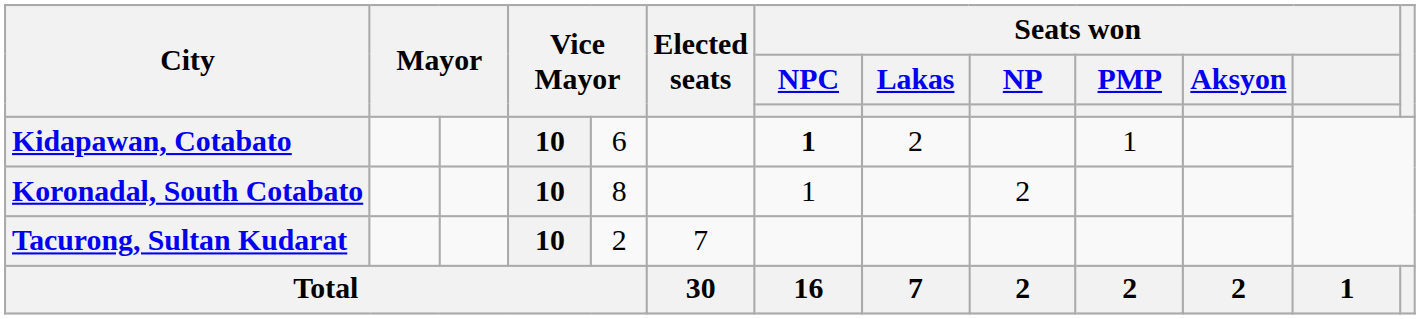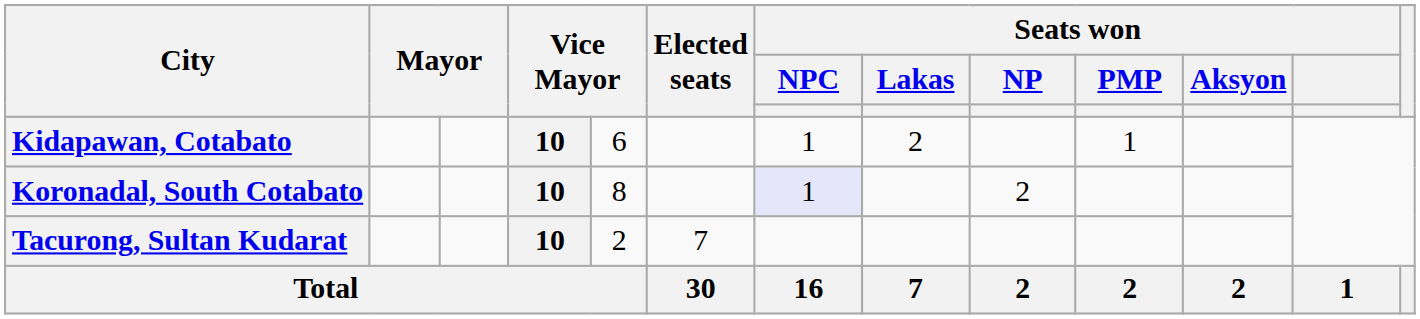(808, 141) bold -> (808, 141) normal
(808, 190) no background -> (808, 190) lavender background
